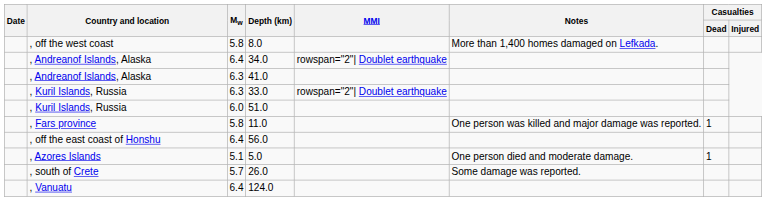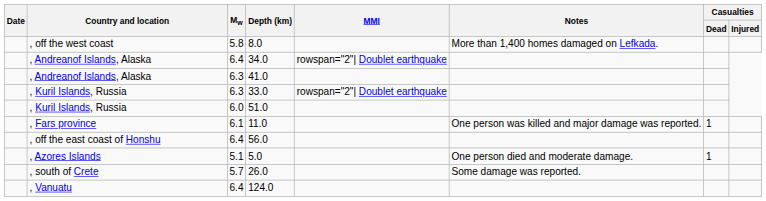(237, 124) 5.8 -> (237, 124) 6.1
